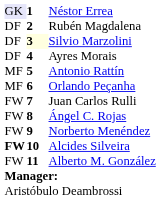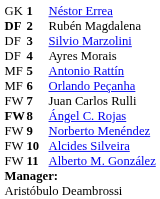(14, 11) lavender background -> (14, 11) no background
(13, 26) normal -> (13, 26) bold
(30, 41) lightyellow background -> (30, 41) no background
(14, 116) normal -> (15, 116) bold
(15, 146) bold -> (14, 146) normal
